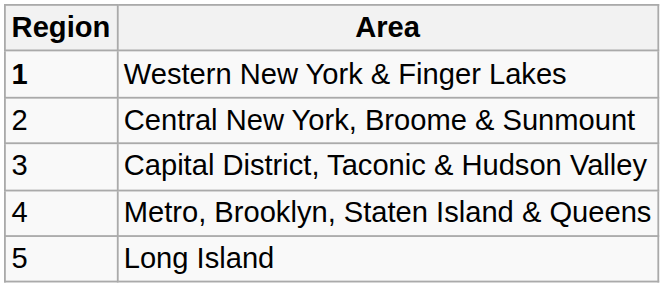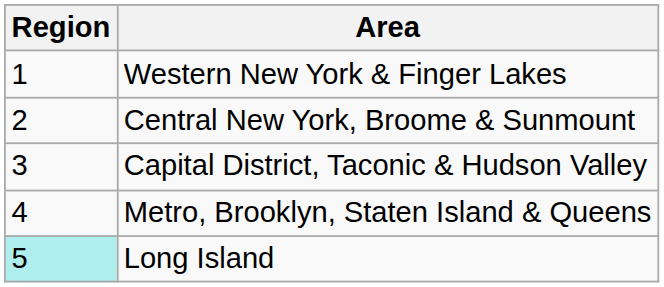(20, 73) bold -> (20, 73) normal
(20, 258) no background -> (20, 258) paleturquoise background
